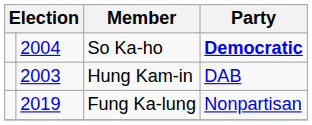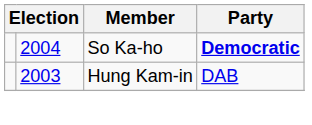- row: (142, 104)
